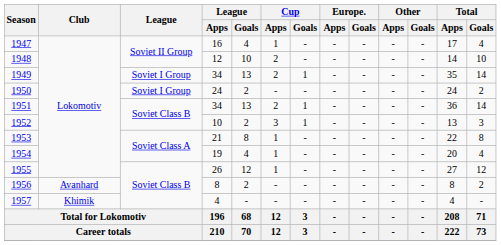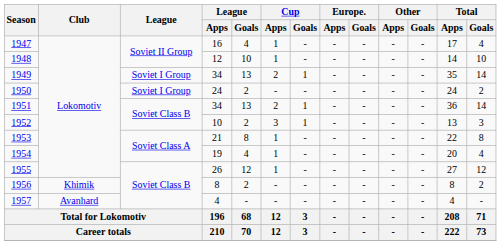(276, 59) 2 -> (276, 59) 1
(79, 185) Avanhard -> (79, 185) Khimik
(79, 201) Khimik -> (79, 201) Avanhard
